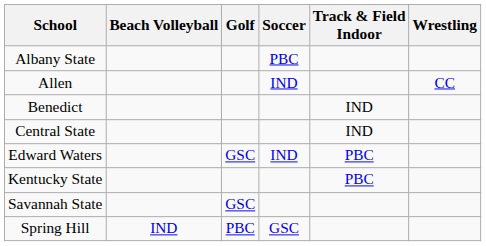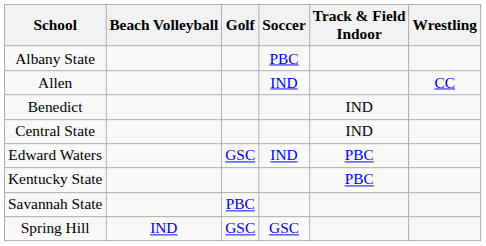(240, 204) GSC -> (240, 204) PBC
(240, 228) PBC -> (240, 228) GSC
